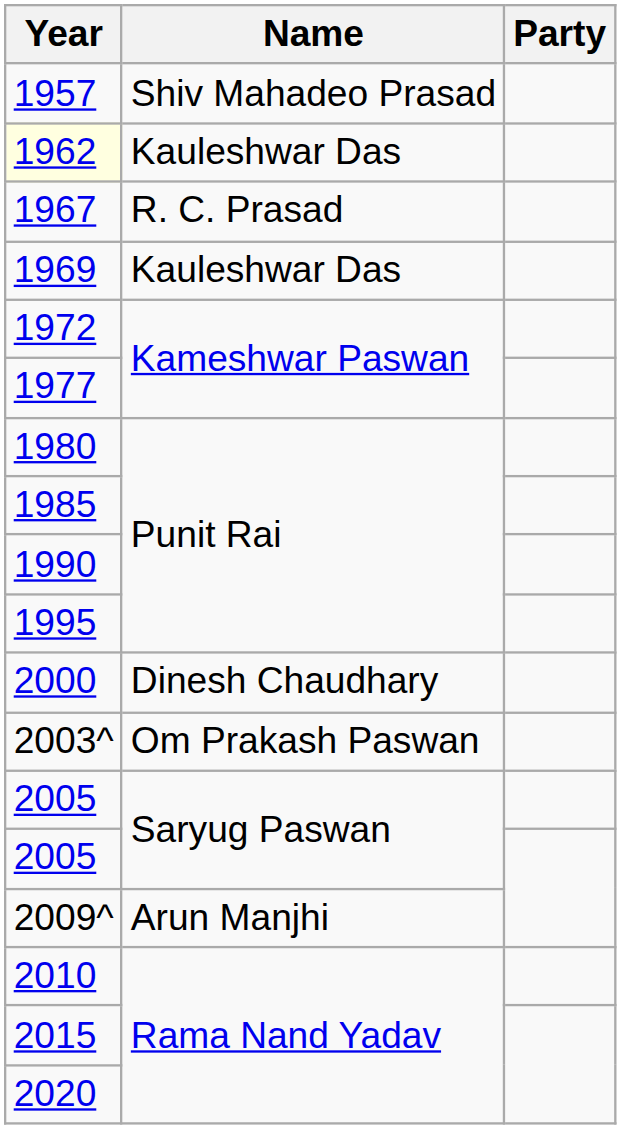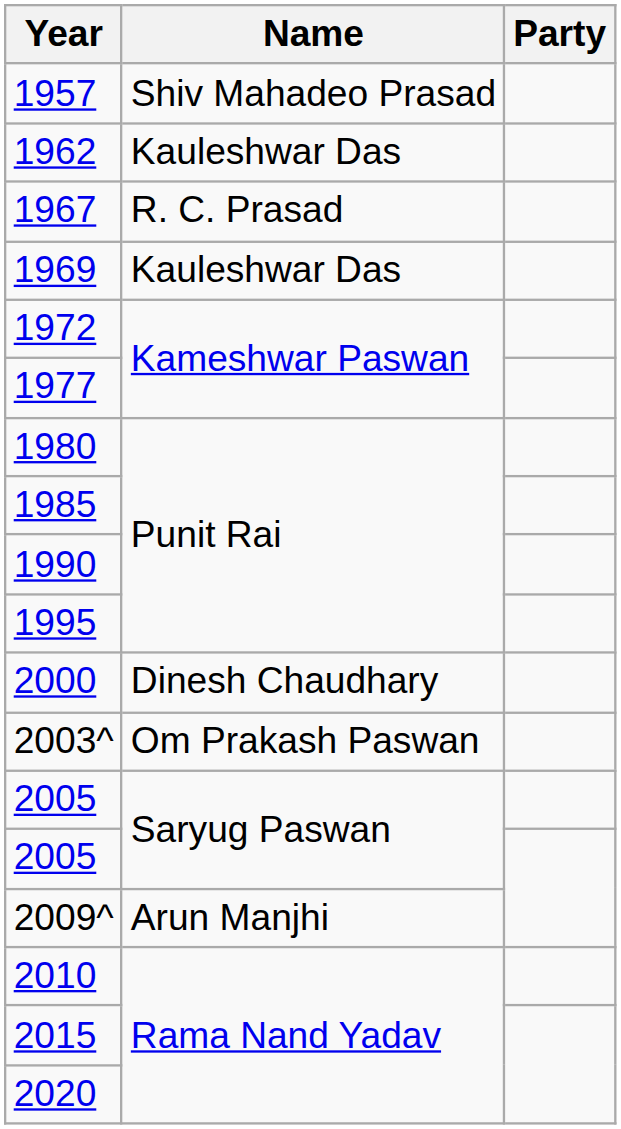(55, 151) lightyellow background -> (55, 151) no background
